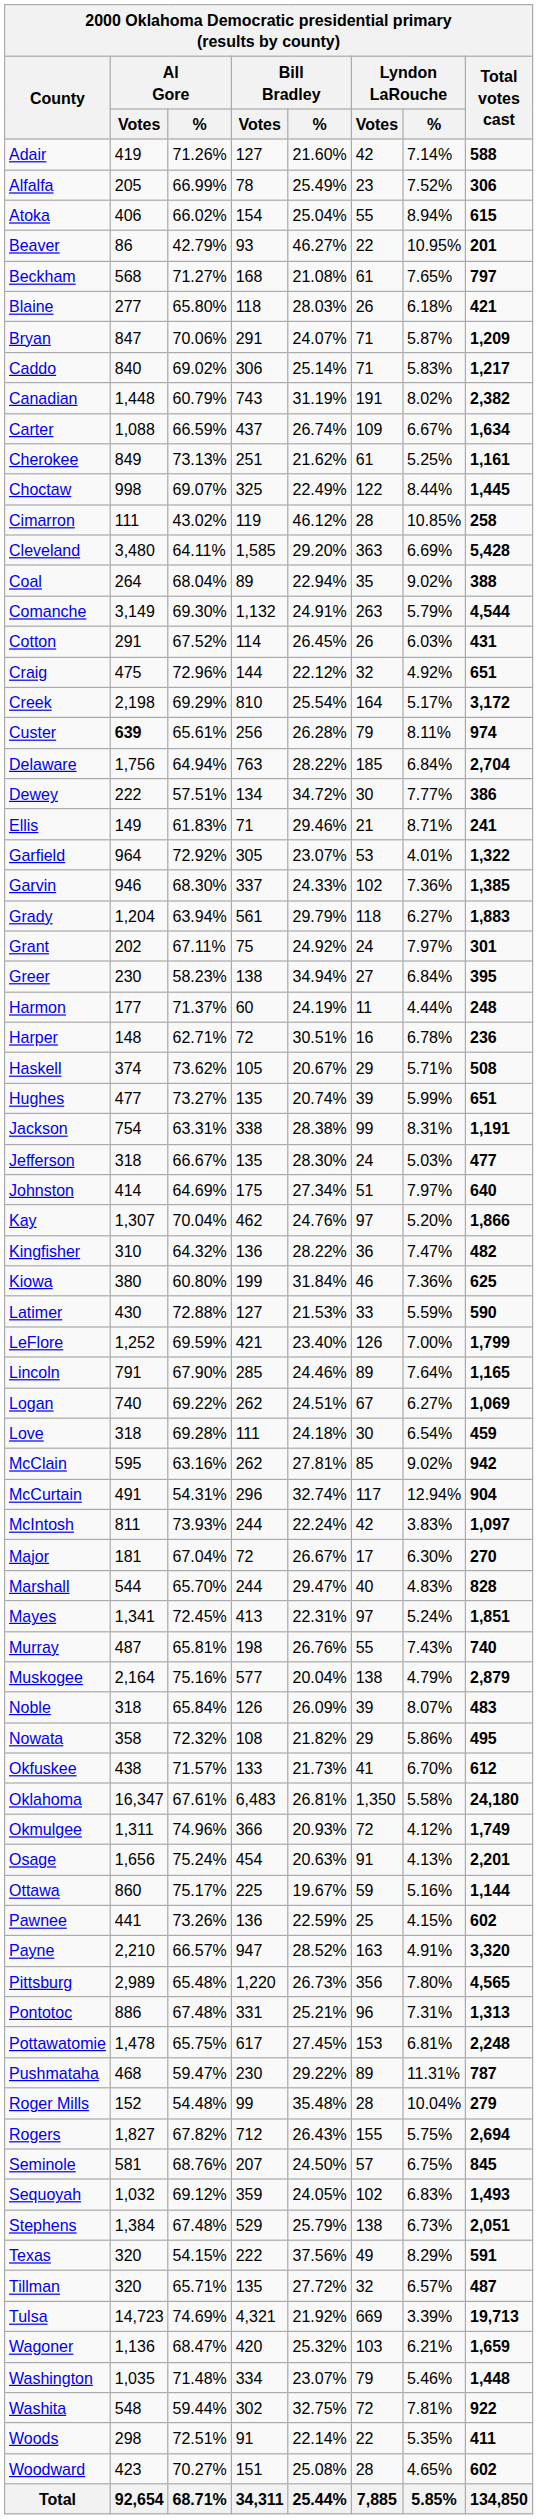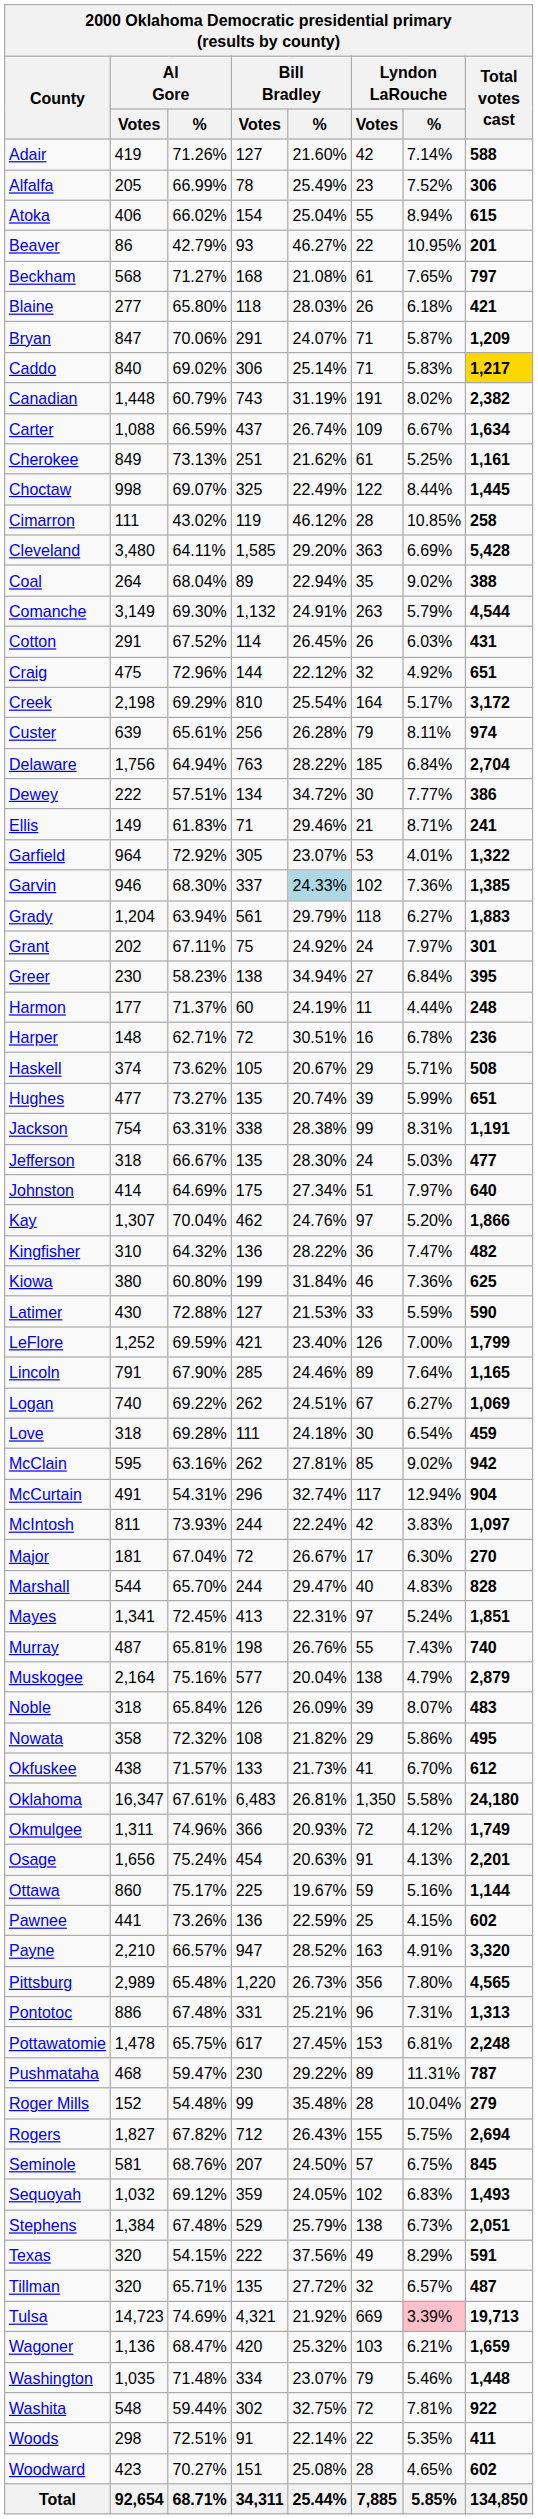(490, 367) no background -> (490, 367) gold background
(128, 732) bold -> (128, 734) normal
(320, 886) no background -> (320, 886) lightblue background
(430, 2317) no background -> (430, 2317) pink background
